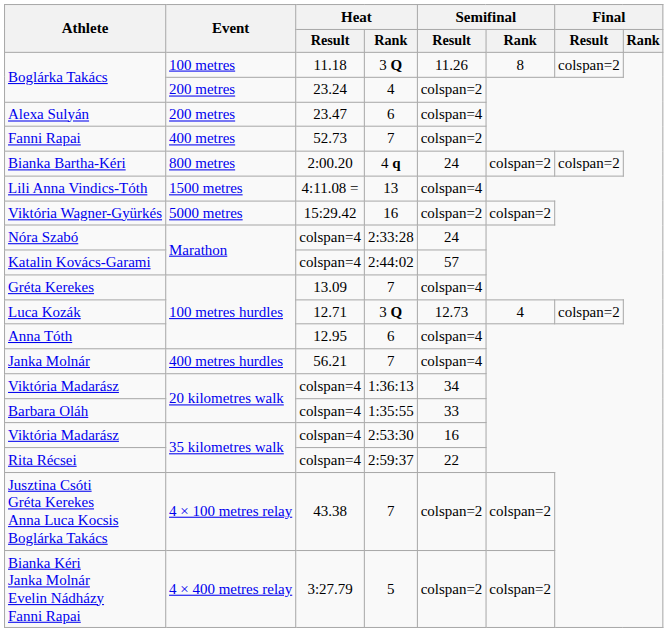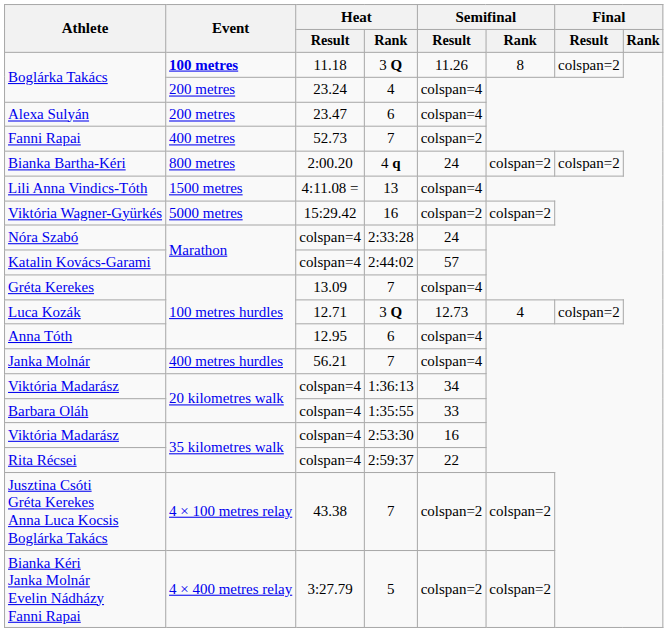(202, 65) normal -> (204, 65) bold
(452, 90) colspan=2 -> (452, 90) colspan=4
